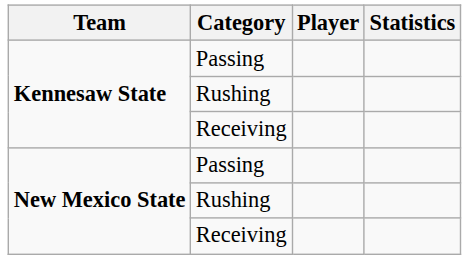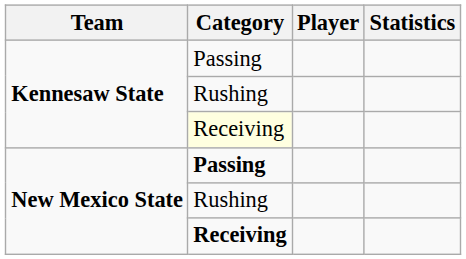(241, 129) no background -> (239, 129) lightyellow background
(230, 164) normal -> (229, 164) bold
(241, 235) normal -> (240, 235) bold
